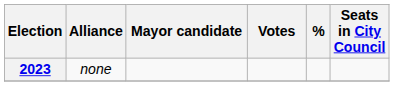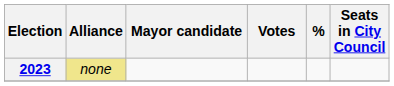(96, 69) no background -> (96, 69) khaki background
